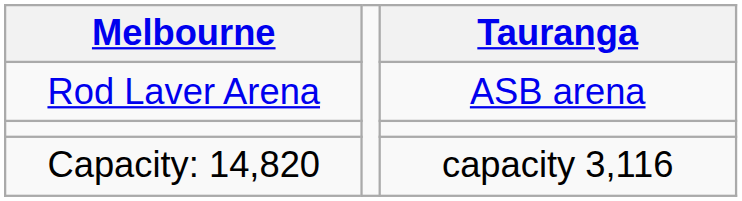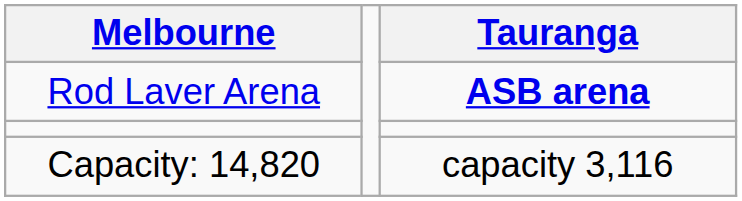(558, 90) normal -> (558, 90) bold
